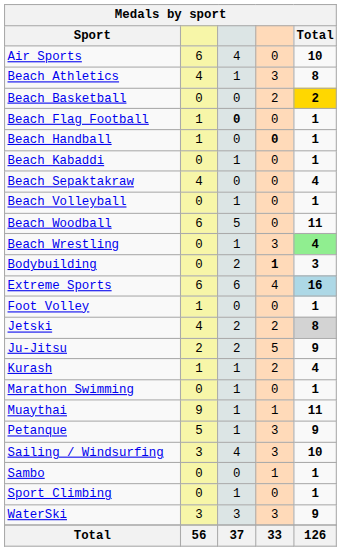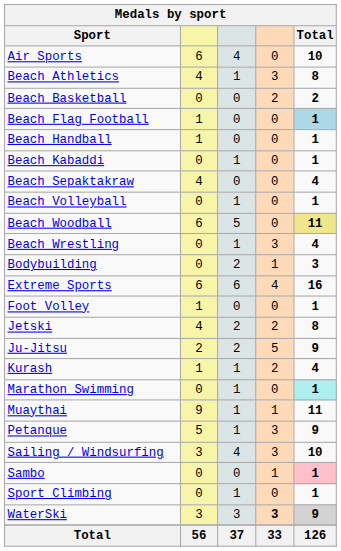(315, 98) gold background -> (315, 98) no background
(237, 119) bold -> (237, 119) normal
(315, 119) no background -> (315, 119) lightblue background
(275, 140) bold -> (275, 140) normal
(315, 223) no background -> (315, 223) khaki background
(315, 244) lightgreen background -> (315, 244) no background
(275, 265) bold -> (275, 265) normal
(315, 285) lightblue background -> (315, 285) no background
(315, 327) lightgrey background -> (315, 327) no background
(315, 390) no background -> (315, 390) paleturquoise background
(315, 473) no background -> (315, 473) pink background
(275, 515) normal -> (275, 515) bold
(315, 515) no background -> (315, 515) lightgrey background
